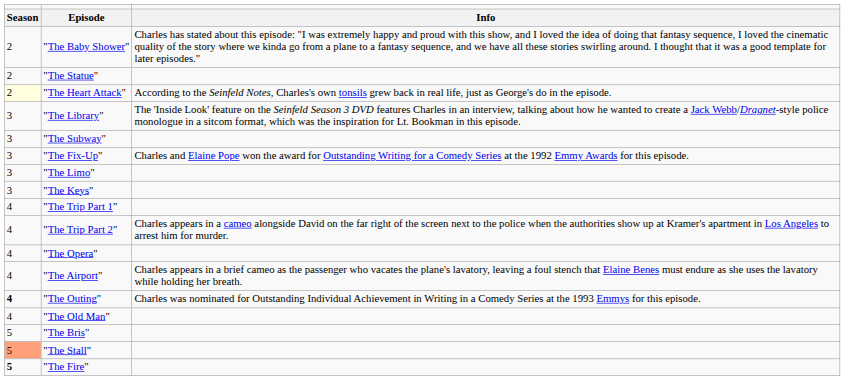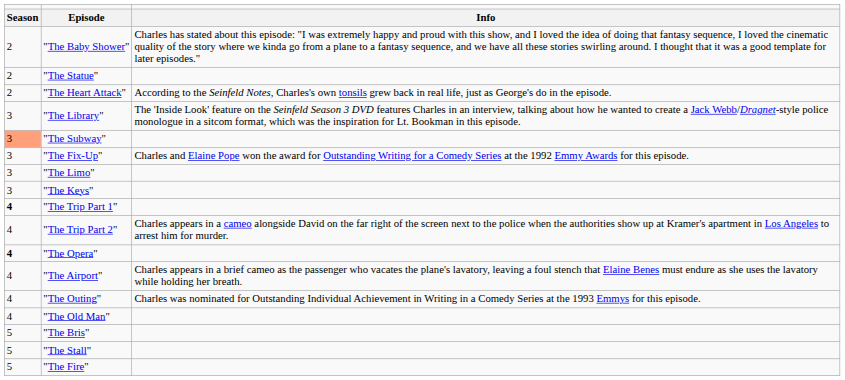(9, 93) lightyellow background -> (9, 93) no background
(9, 139) no background -> (9, 139) lightsalmon background
(9, 207) normal -> (9, 207) bold
(9, 253) normal -> (9, 253) bold
(9, 299) bold -> (9, 299) normal
(9, 350) lightsalmon background -> (9, 350) no background
(9, 367) bold -> (9, 367) normal
